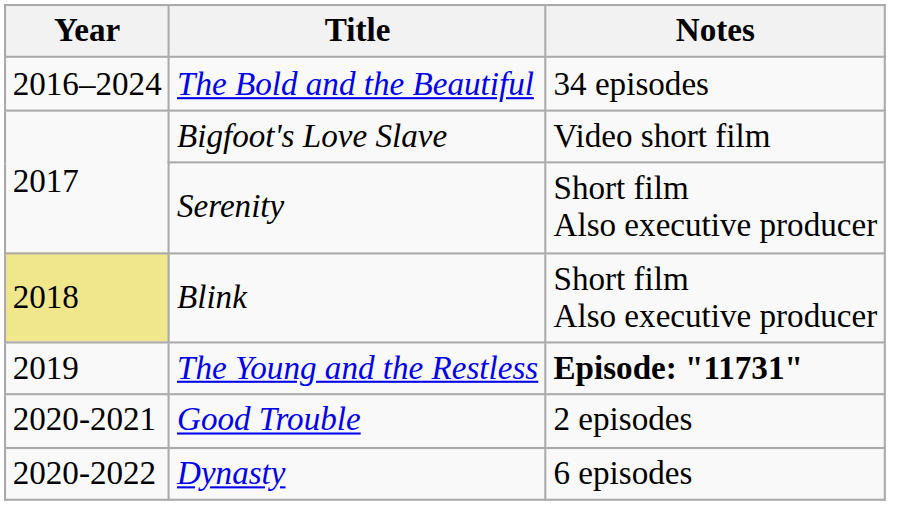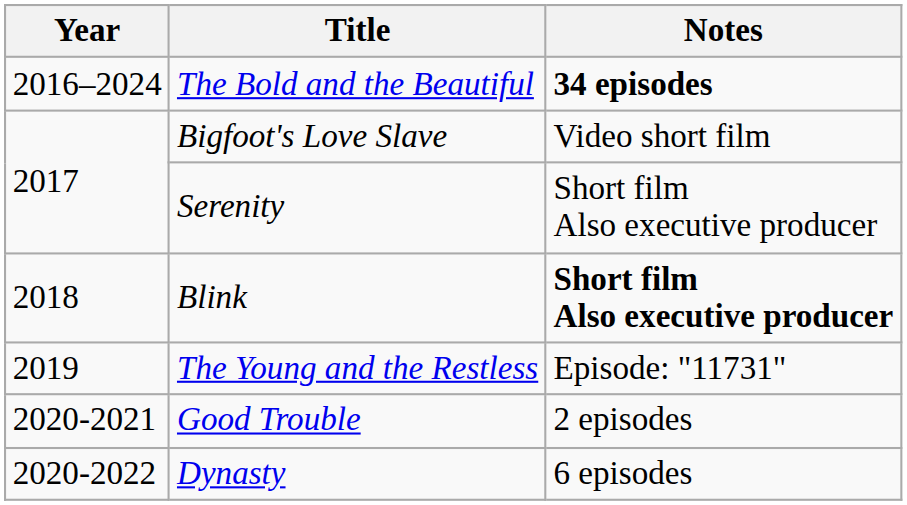(631, 83) normal -> (633, 83) bold
(46, 296) khaki background -> (46, 296) no background
(715, 296) normal -> (723, 296) bold
(678, 367) bold -> (670, 367) normal
